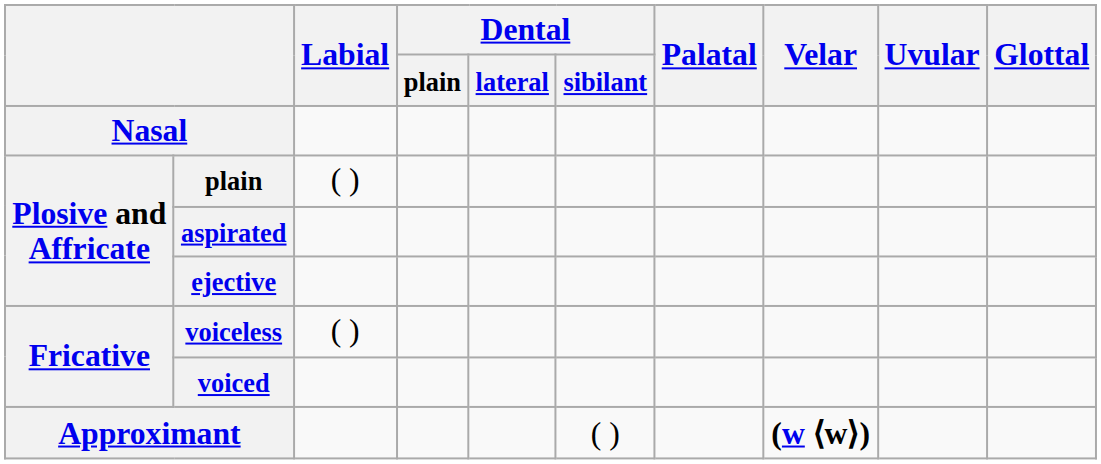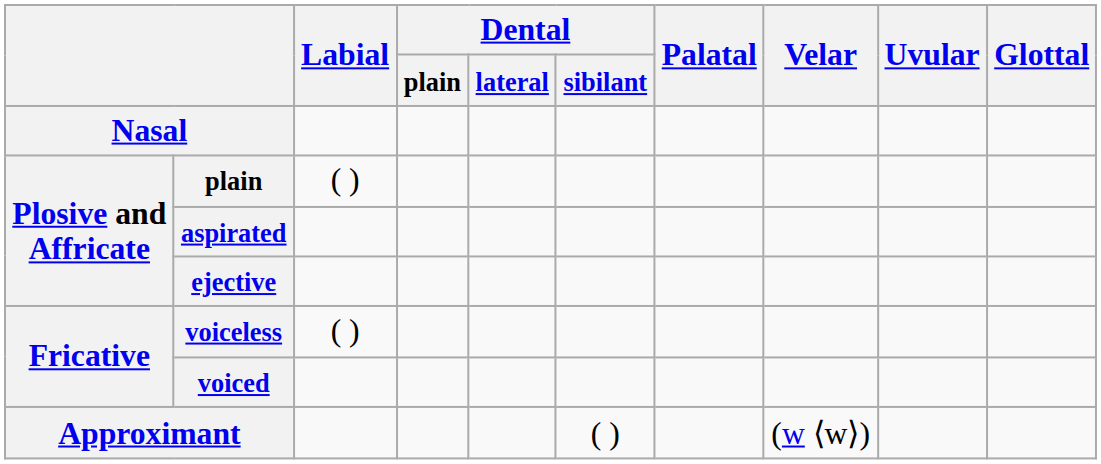(821, 433) bold -> (821, 433) normal
